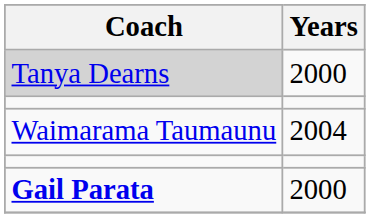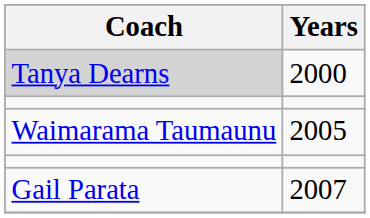(318, 131) 2004 -> (318, 131) 2005
(83, 189) bold -> (76, 189) normal
(318, 189) 2000 -> (318, 189) 2007
